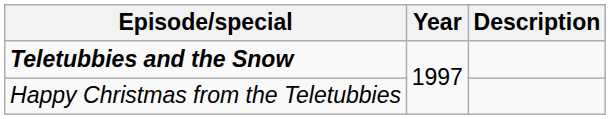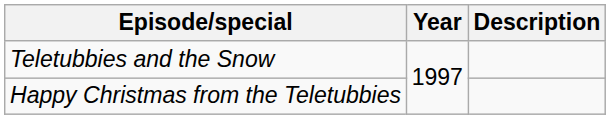(152, 59) bold -> (142, 59) normal
